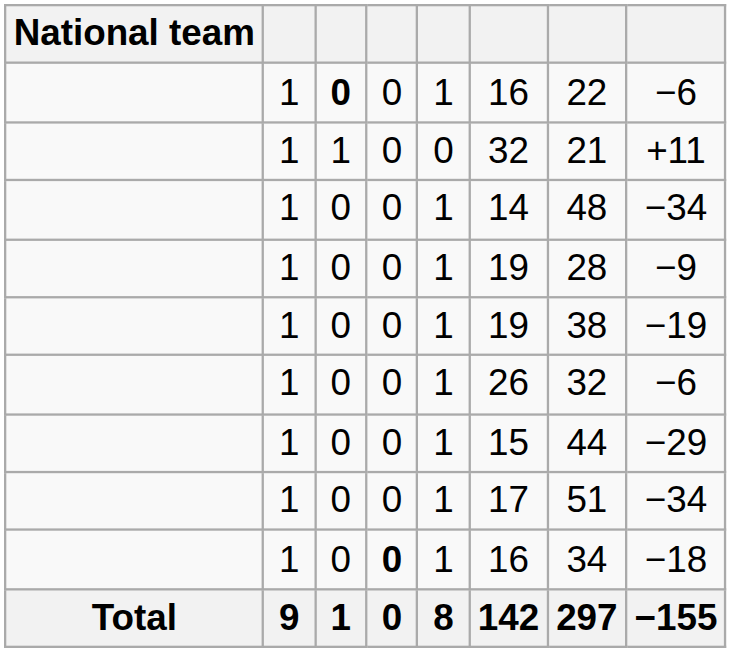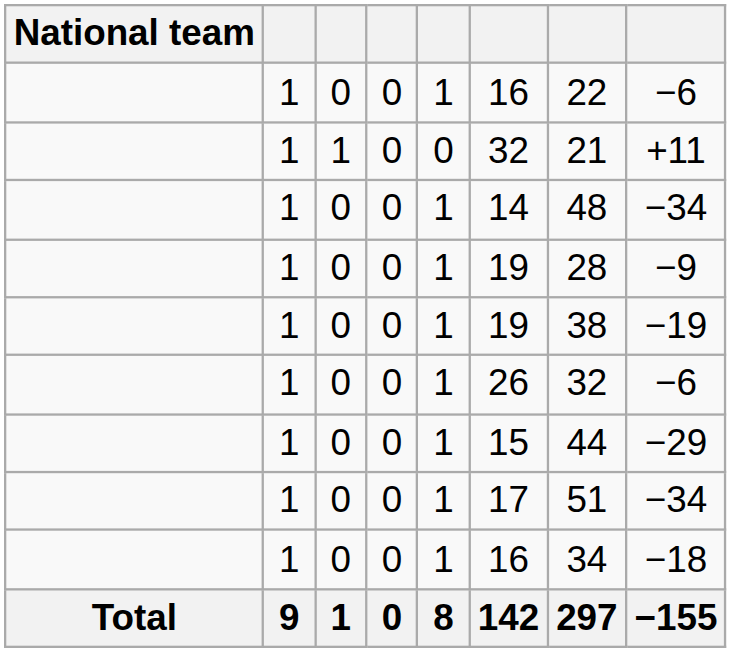(341, 92) bold -> (341, 92) normal
(392, 558) bold -> (392, 558) normal
